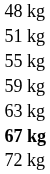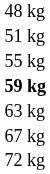(25, 86) normal -> (25, 86) bold
(25, 135) bold -> (25, 135) normal
